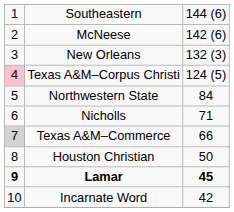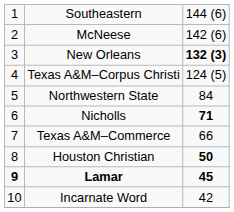(206, 55) normal -> (206, 55) bold
(14, 75) pink background -> (14, 75) no background
(206, 116) normal -> (206, 116) bold
(14, 136) lightgrey background -> (14, 136) no background
(206, 156) normal -> (206, 156) bold
